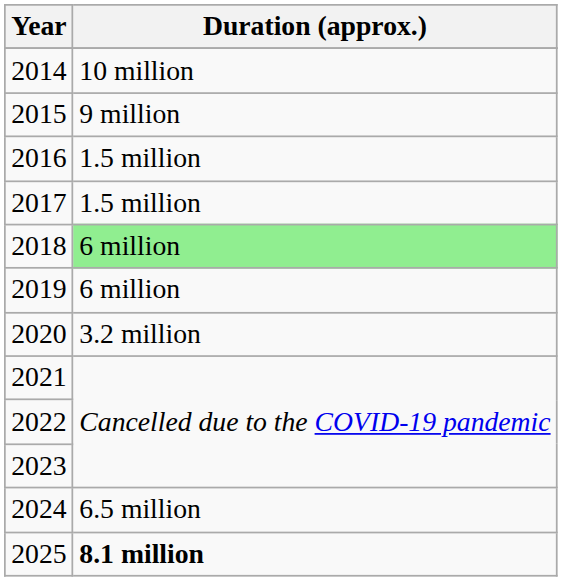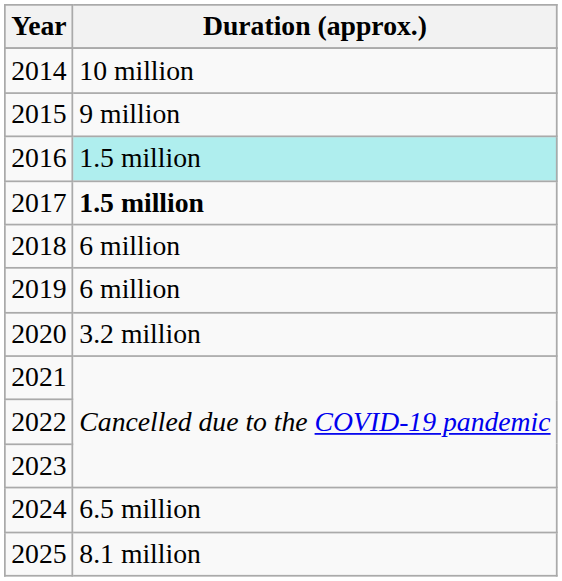(140, 158) no background -> (140, 158) paleturquoise background
(140, 202) normal -> (142, 202) bold
(130, 245) lightgreen background -> (130, 245) no background
(142, 553) bold -> (140, 553) normal
